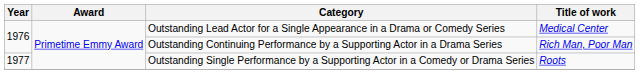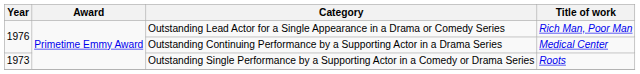(574, 28) Medical Center -> (586, 28) Rich Man, Poor Man
(586, 45) Rich Man, Poor Man -> (574, 45) Medical Center
(18, 61) 1977 -> (18, 61) 1973
